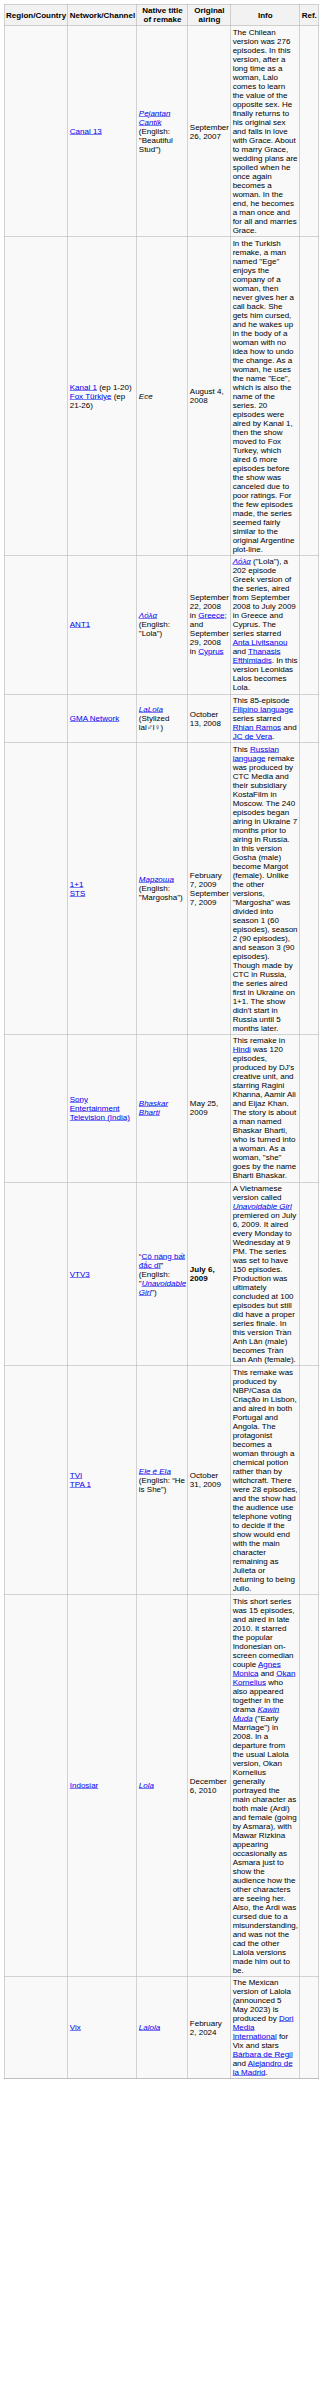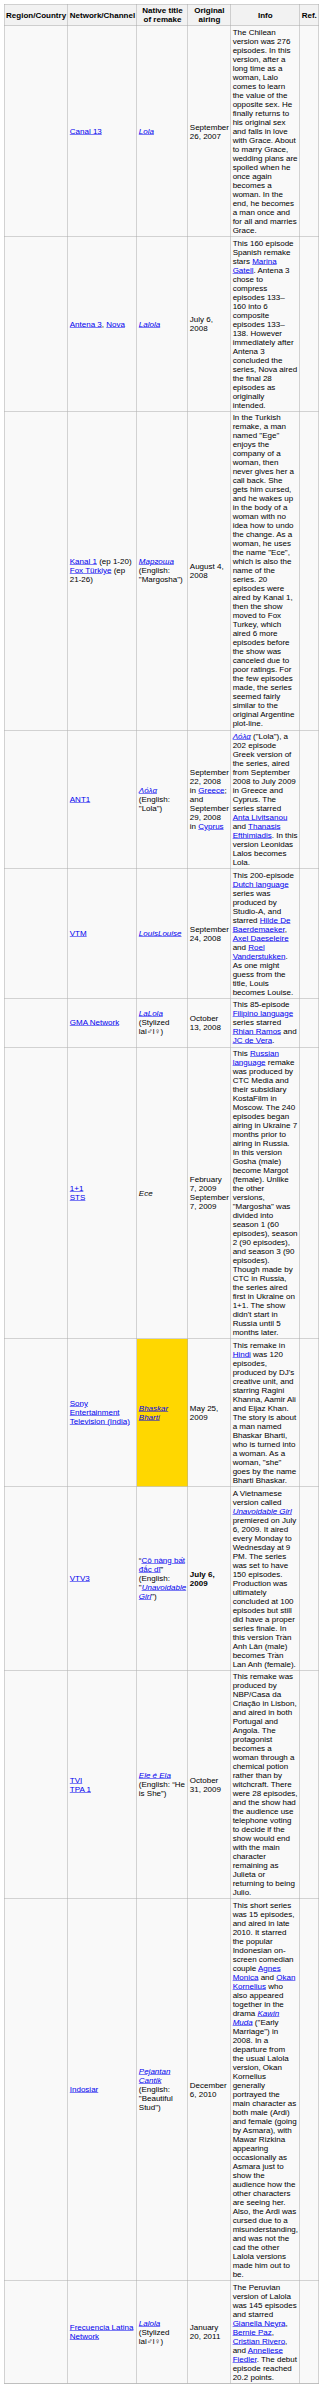(156, 131) Pejantan Cantik (English: "Beautiful Stud") -> (146, 131) Lola
+ row: (97, 324)
(146, 396) Ece -> (161, 570) Маргоша (English: "Margosha")
+ row: (78, 933)
(161, 888) Маргоша (English: "Margosha") -> (146, 1193) Ece
(153, 1108) no background -> (153, 1412) gold background
(146, 1785) Lola -> (156, 2089) Pejantan Cantik (English: "Beautiful Stud")
+ row: (102, 2332)
- row: (75, 2027)
